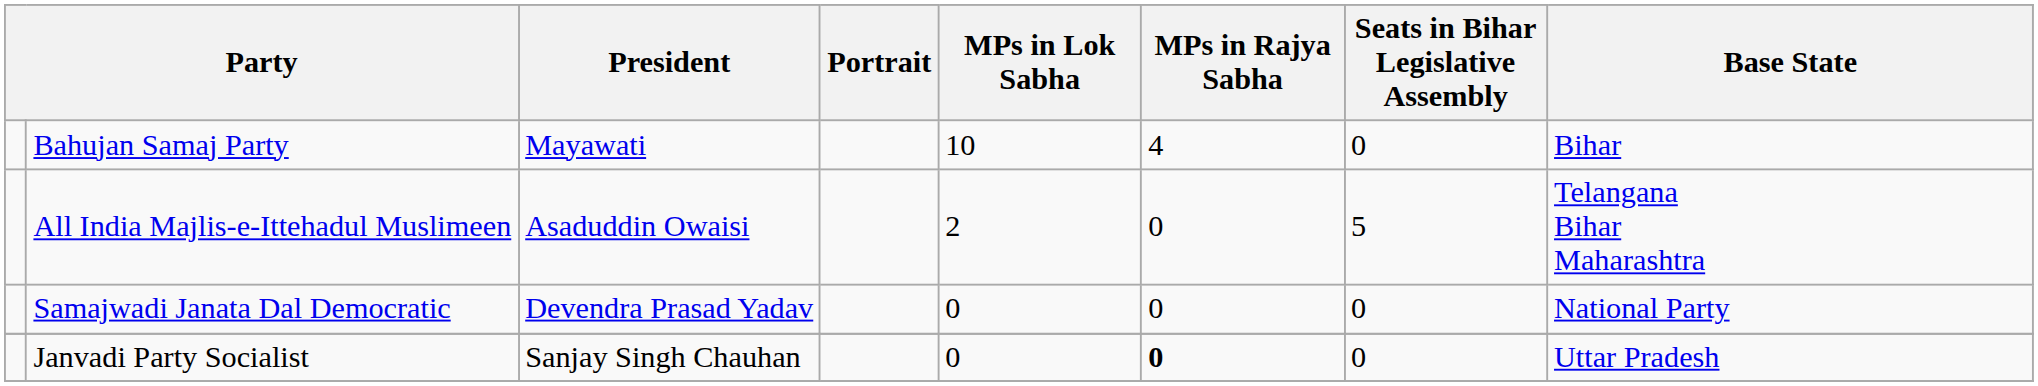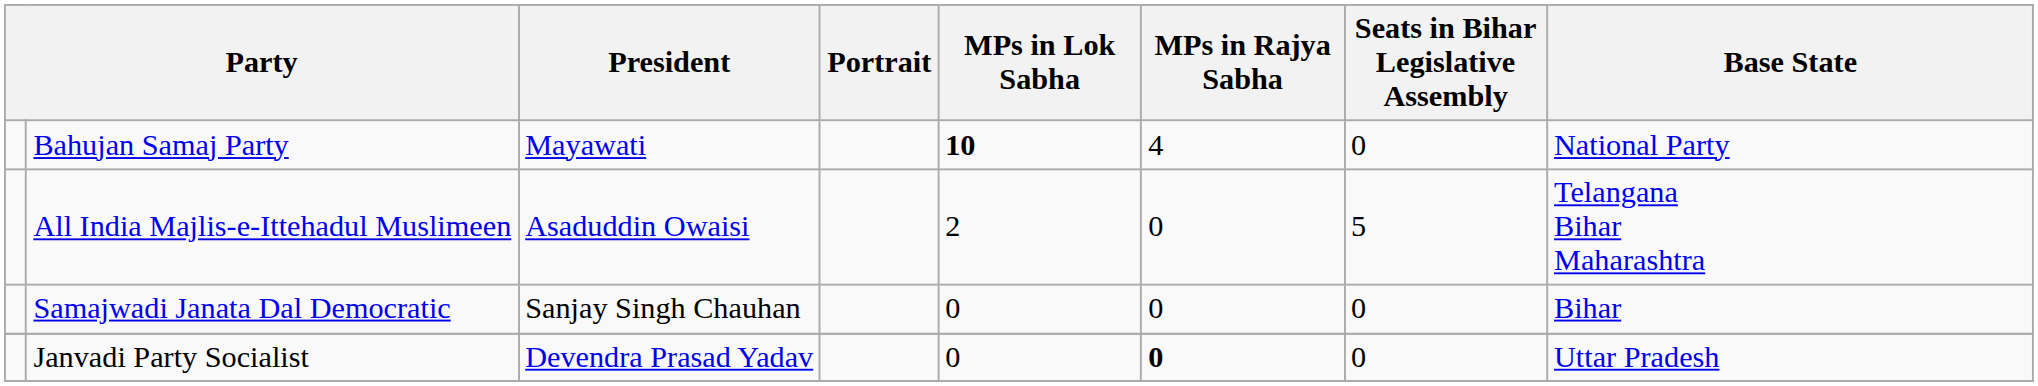(960, 144) normal -> (960, 144) bold
(1588, 144) Bihar -> (1642, 144) National Party
(669, 308) Devendra Prasad Yadav -> (663, 308) Sanjay Singh Chauhan
(1642, 308) National Party -> (1588, 308) Bihar
(663, 356) Sanjay Singh Chauhan -> (669, 356) Devendra Prasad Yadav
